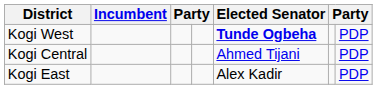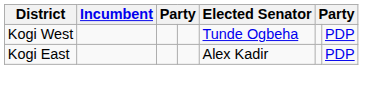(266, 34) bold -> (250, 34) normal
- row: (48, 54)
